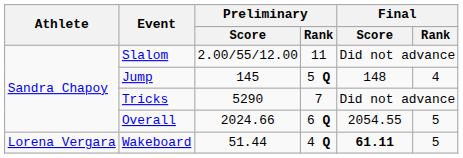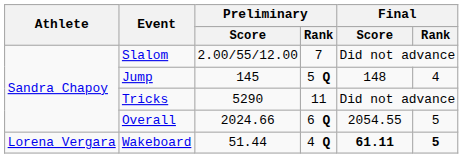(319, 56) 11 -> (319, 56) 7
(319, 99) 7 -> (319, 99) 11
(436, 142) normal -> (436, 142) bold
